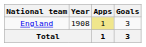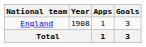(103, 23) khaki background -> (103, 23) no background
